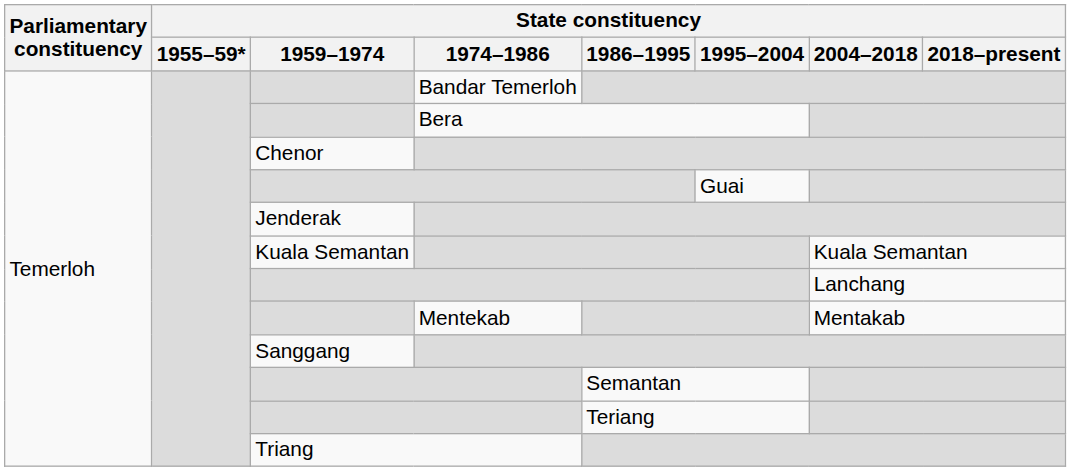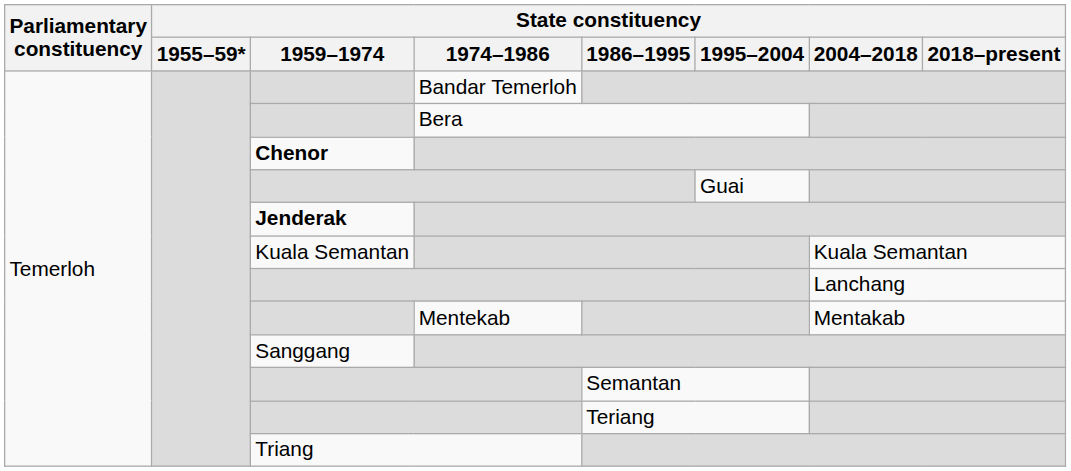(289, 152) normal -> (292, 152) bold
(298, 218) normal -> (301, 218) bold
